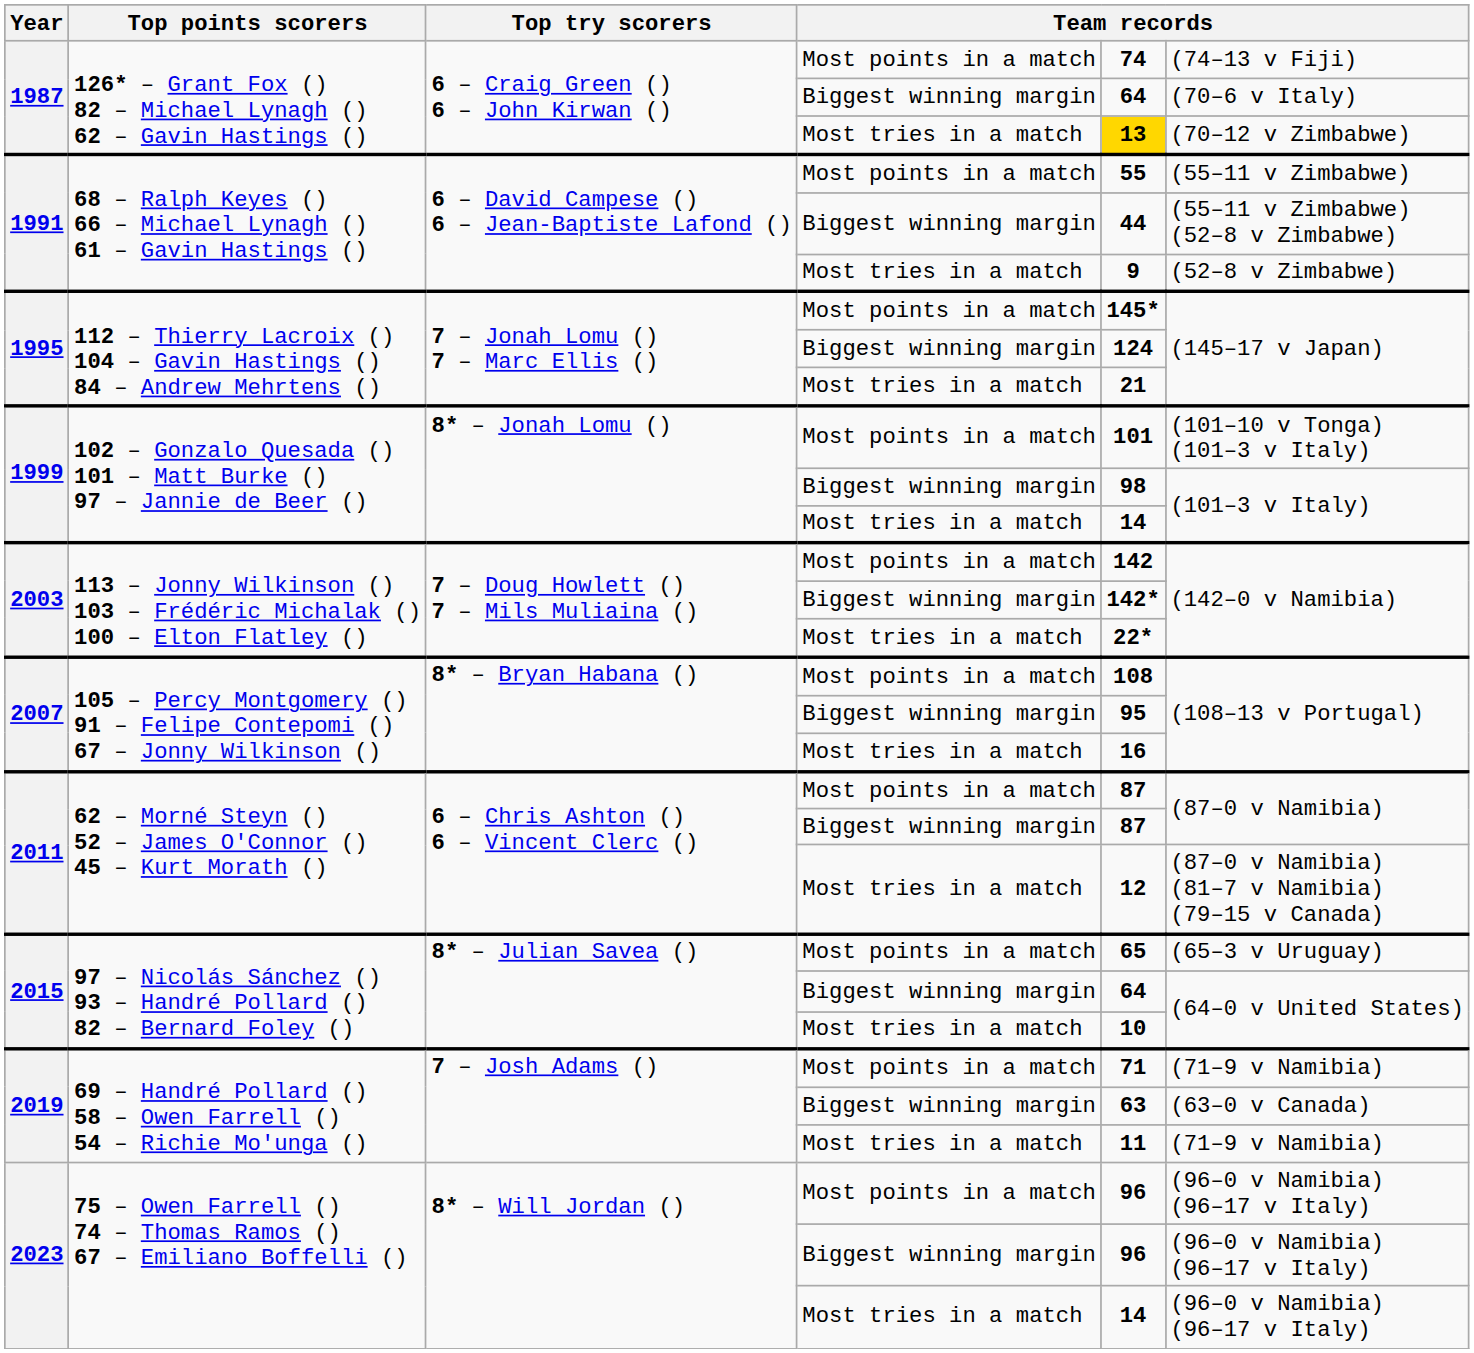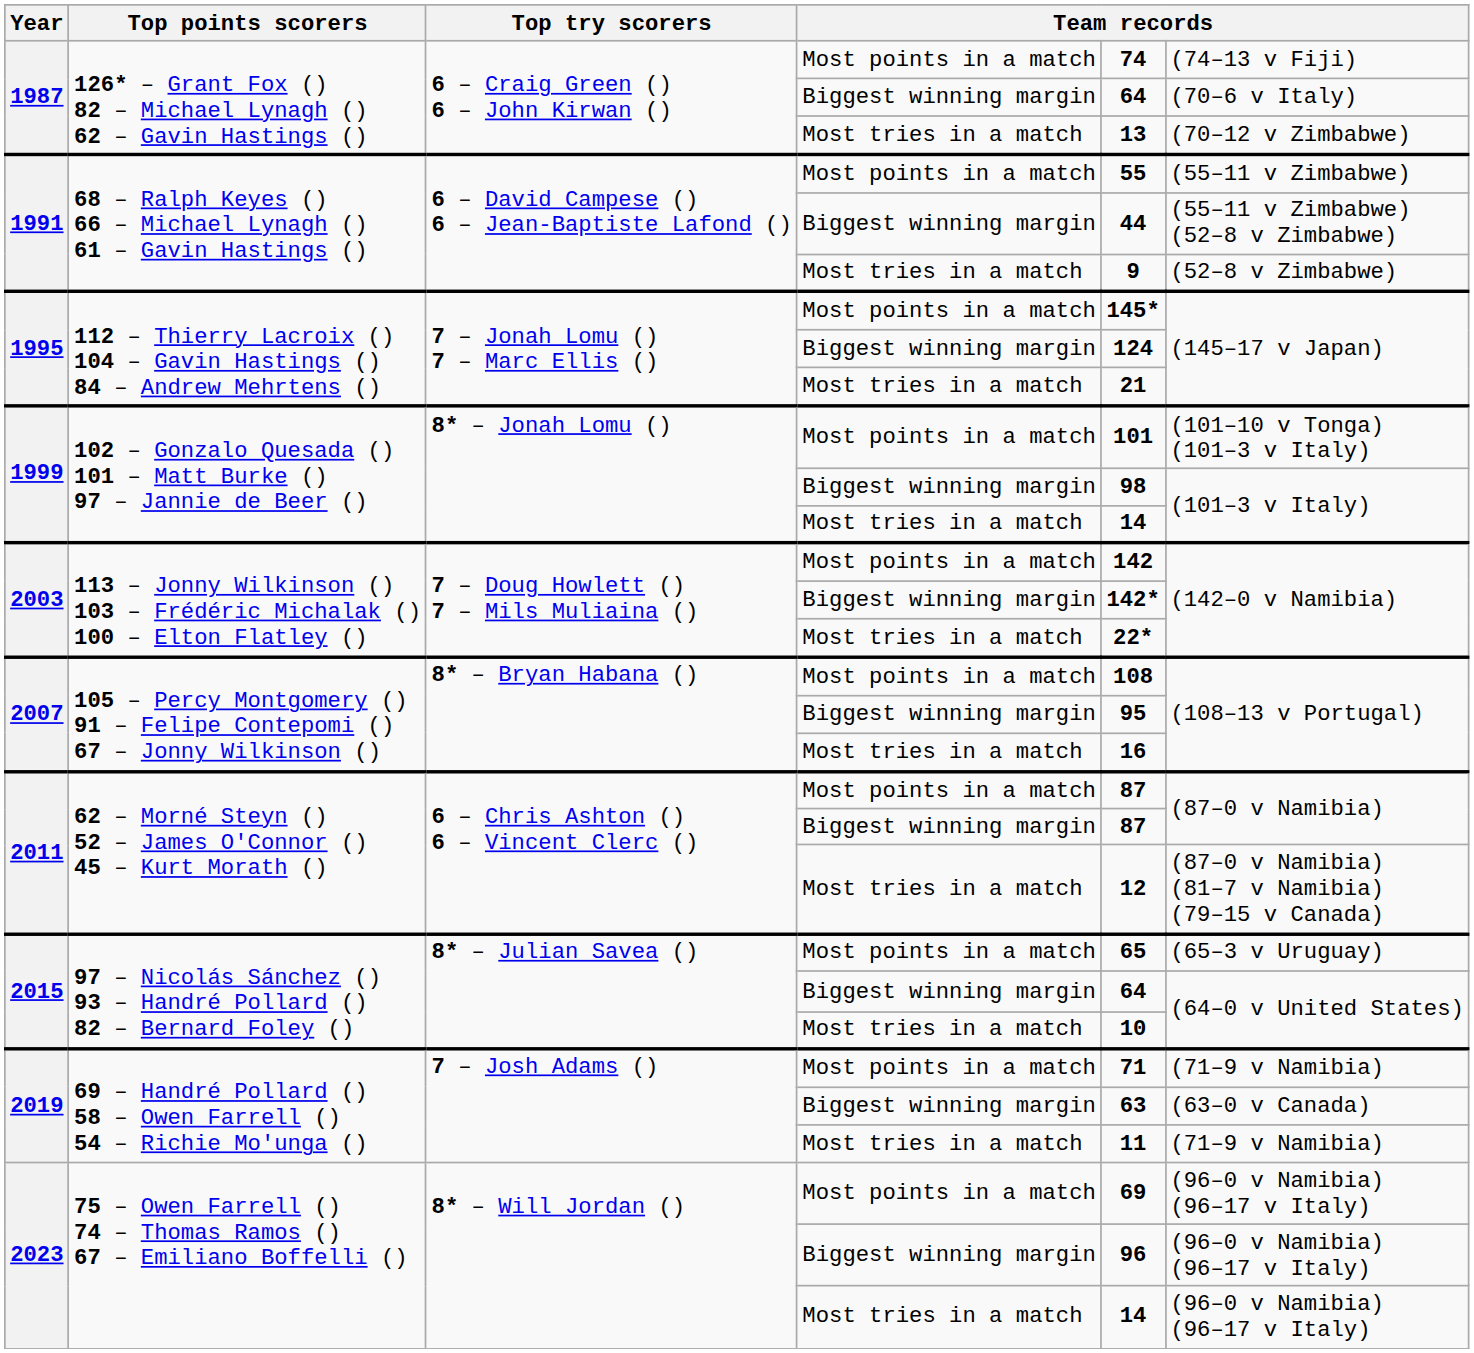(1133, 135) gold background -> (1133, 135) no background
(1133, 1193) 96 -> (1133, 1193) 69
